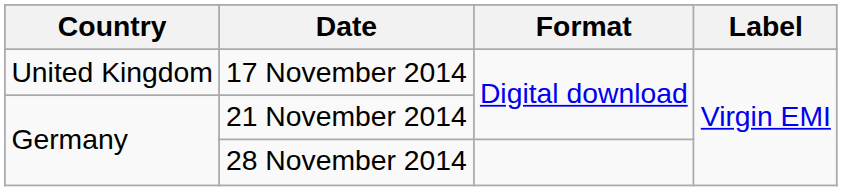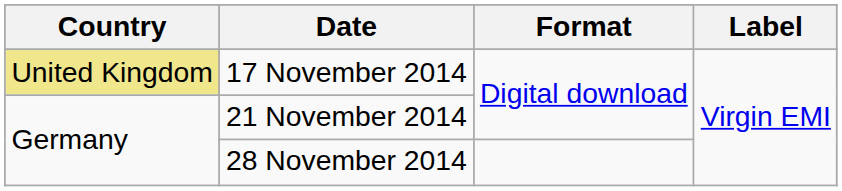(112, 71) no background -> (112, 71) khaki background
